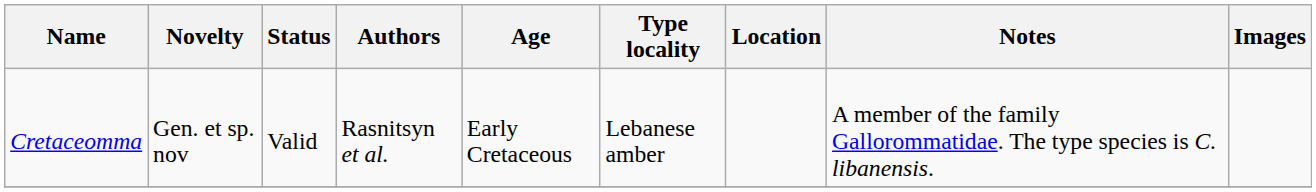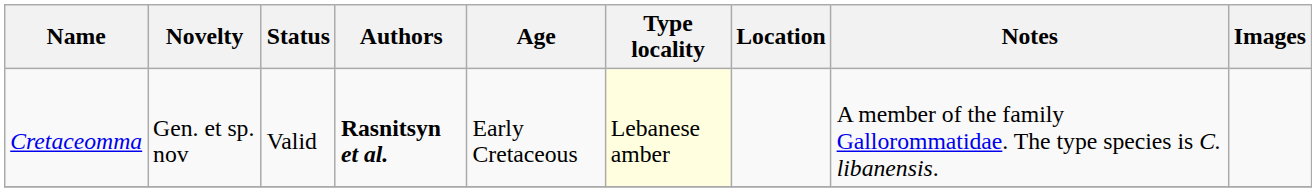(388, 140) normal -> (391, 140) bold
(650, 140) no background -> (655, 140) lightyellow background
